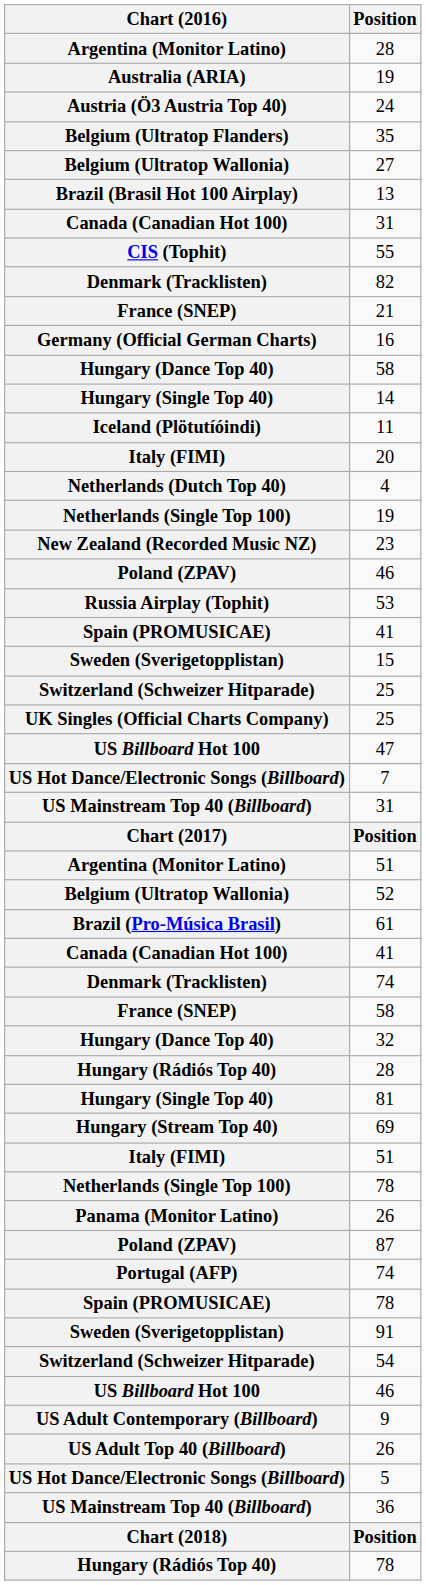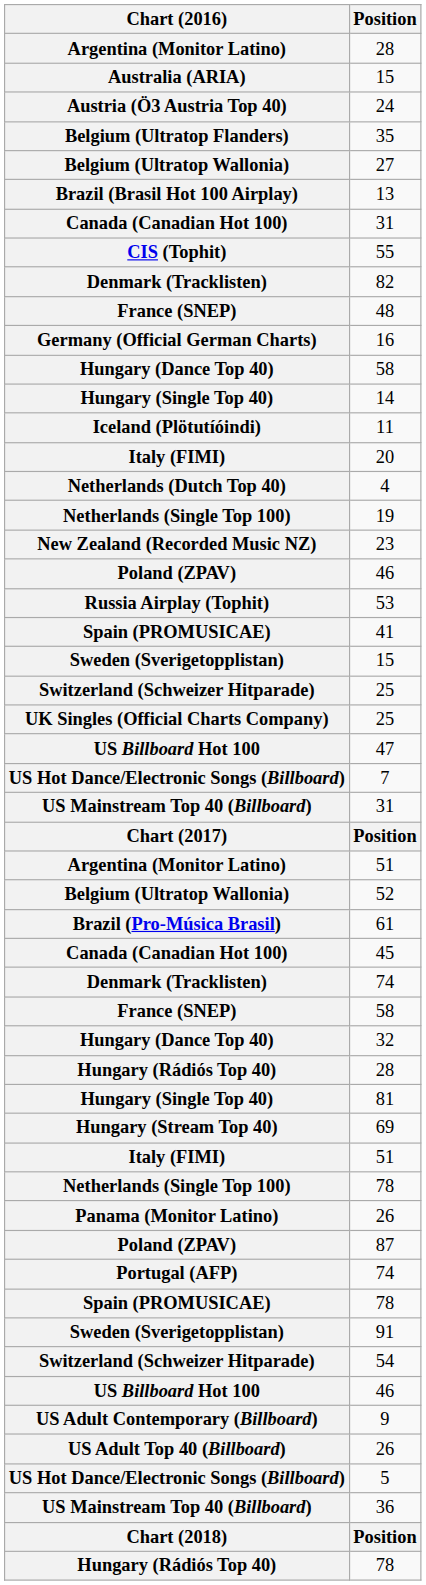(385, 77) 19 -> (385, 77) 15
(385, 310) 21 -> (385, 310) 48
(385, 952) 41 -> (385, 952) 45
